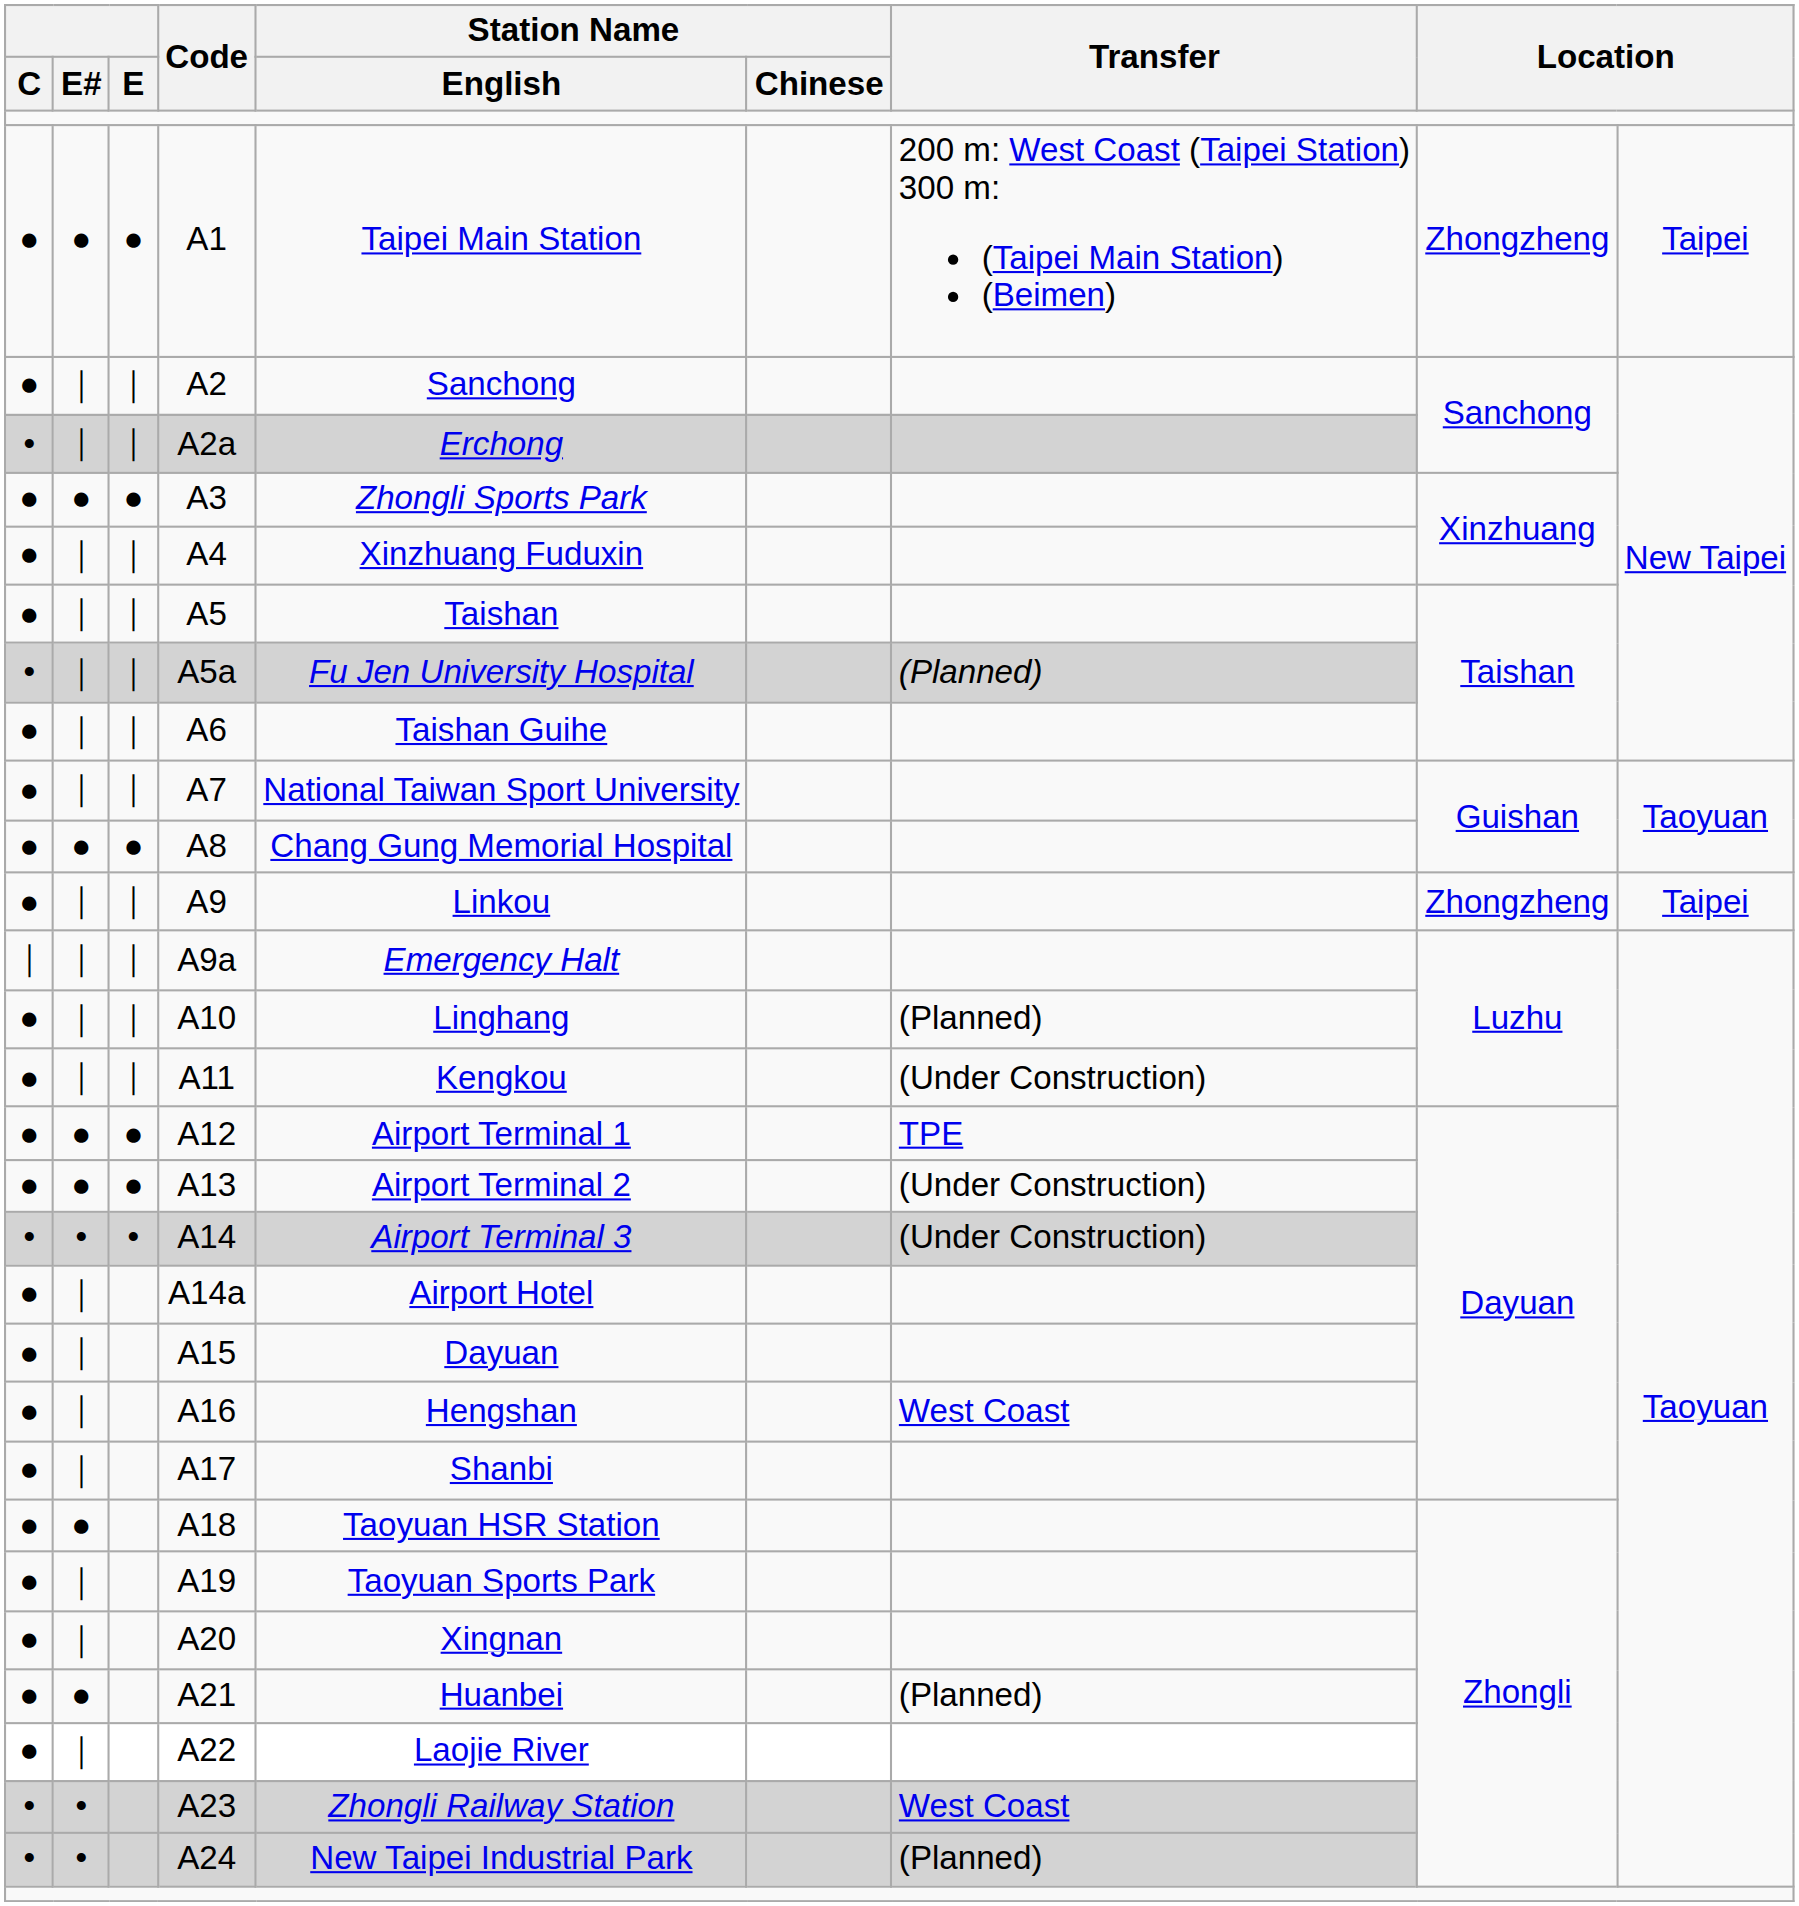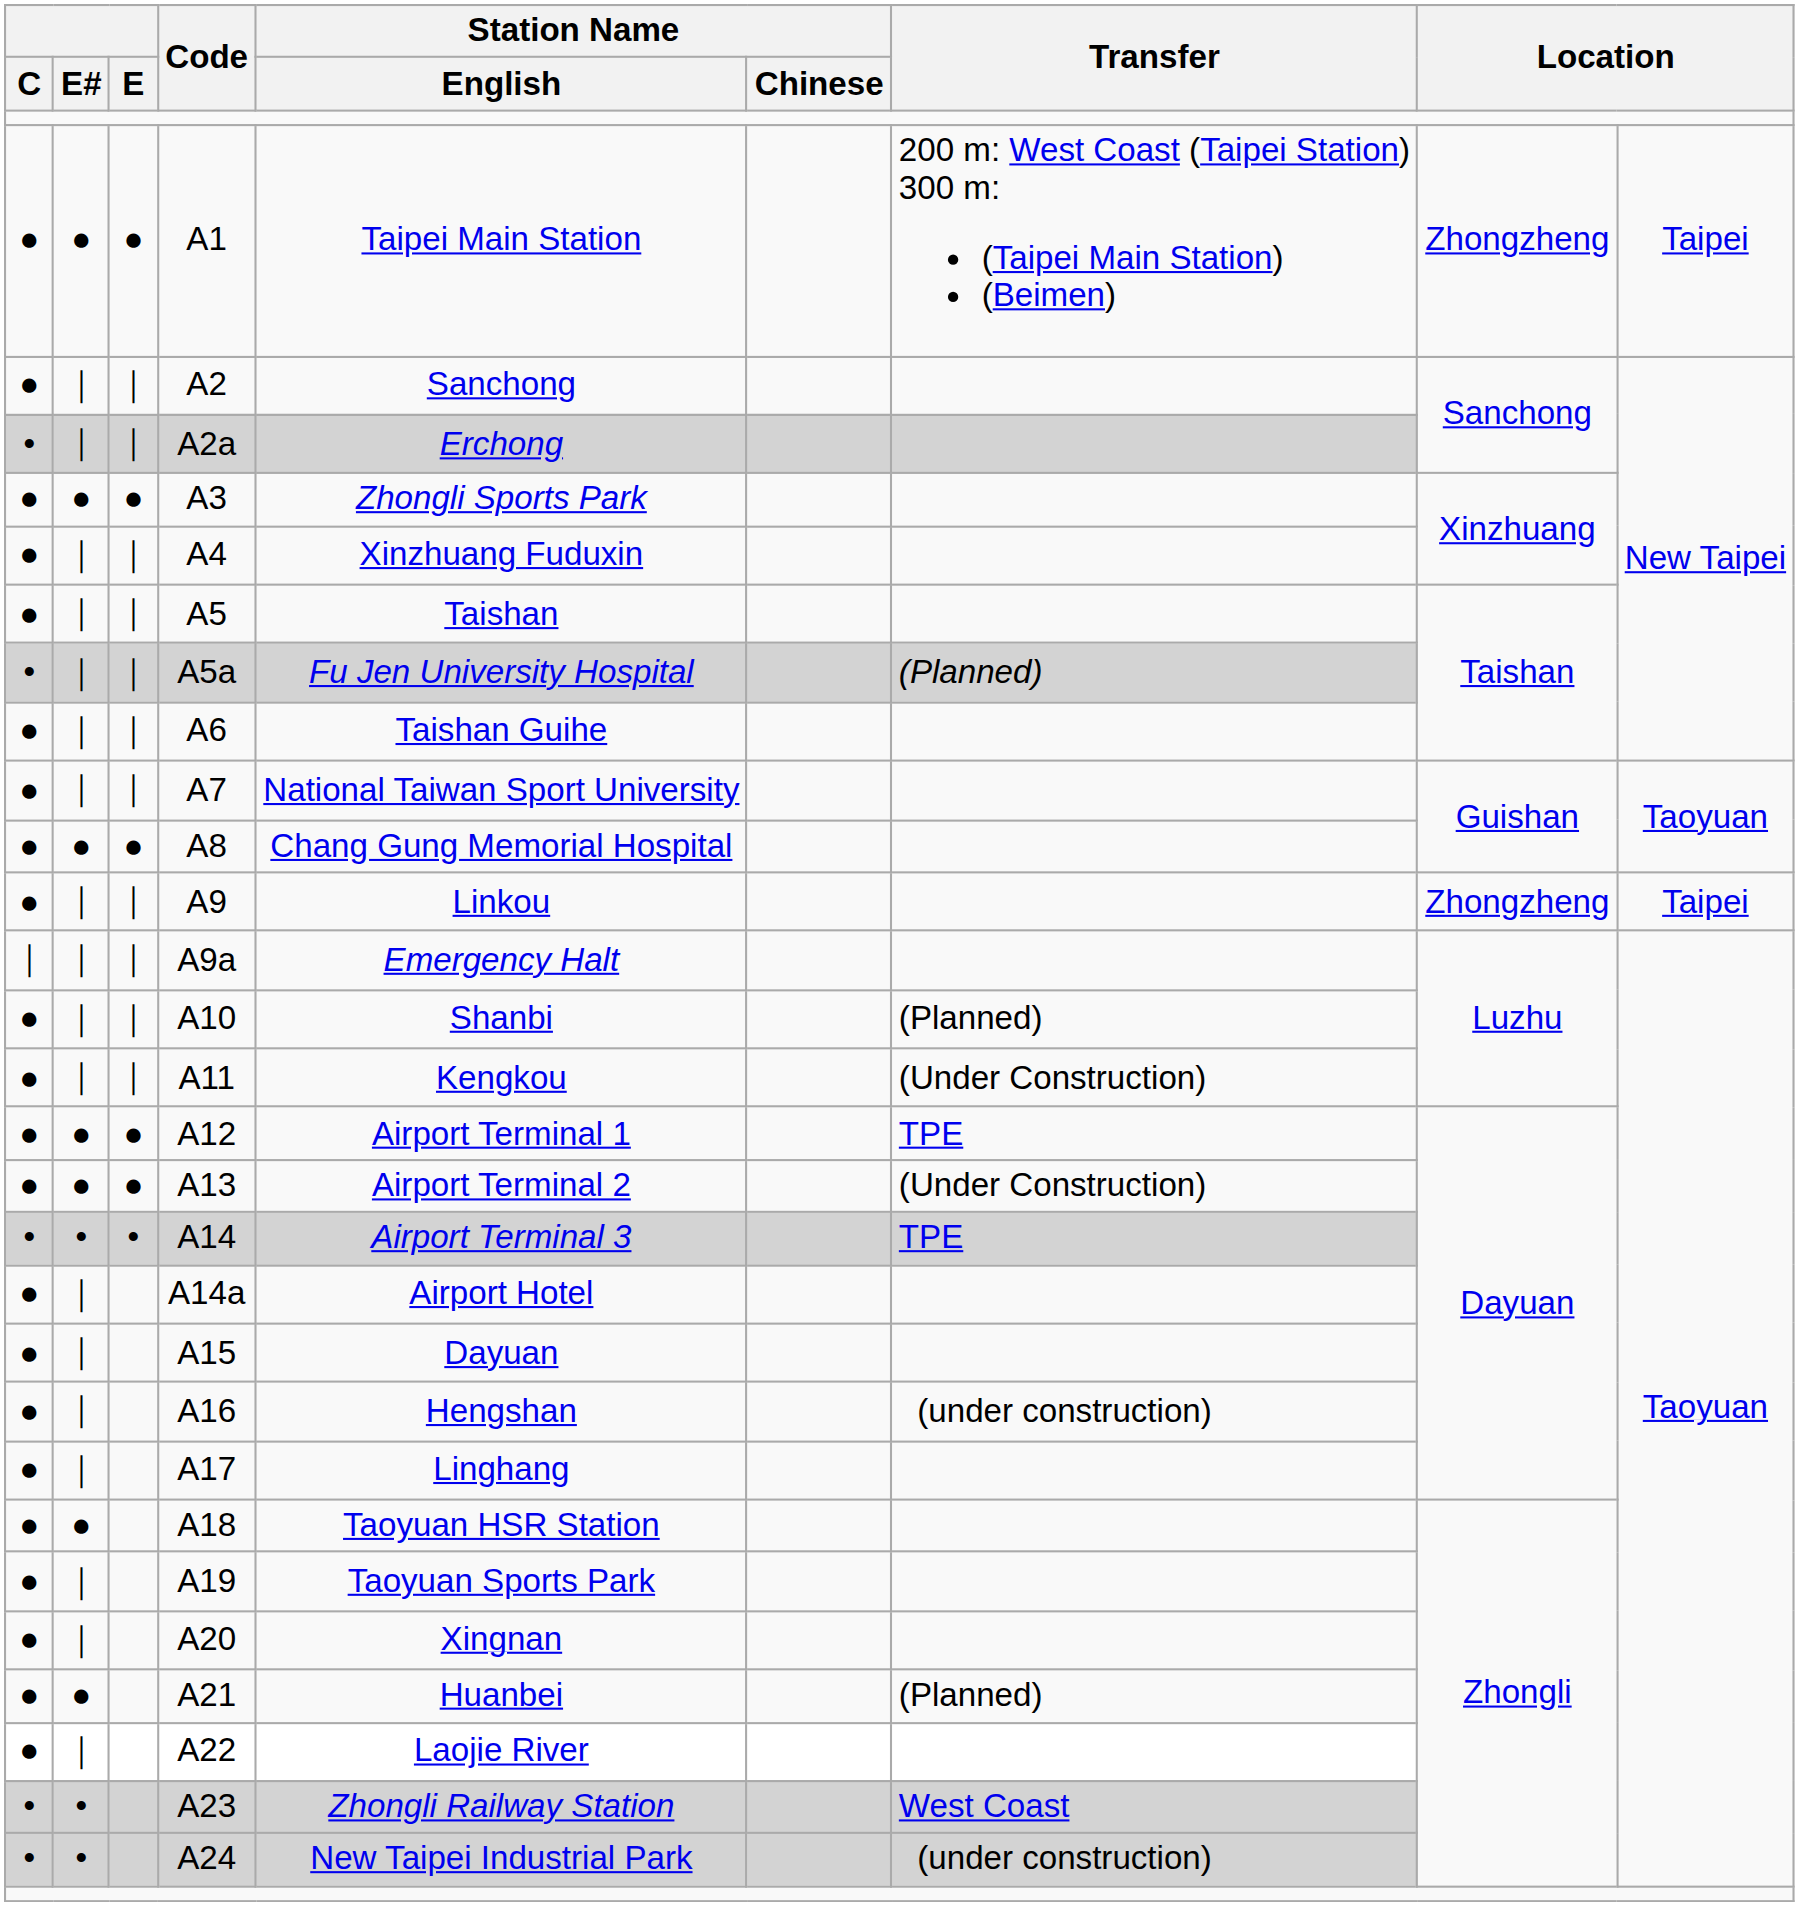(501, 1018) Linghang -> (501, 1018) Shanbi
(1053, 1237) (Under Construction) -> (931, 1237) TPE
(984, 1410) West Coast -> (1055, 1410) (under construction)
(501, 1469) Shanbi -> (501, 1469) Linghang
(971, 1859) (Planned) -> (1055, 1859) (under construction)
